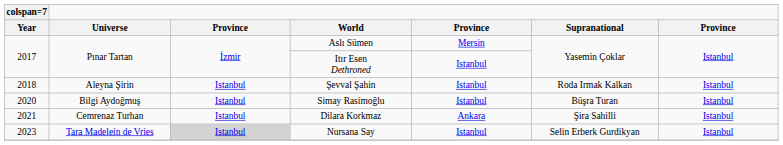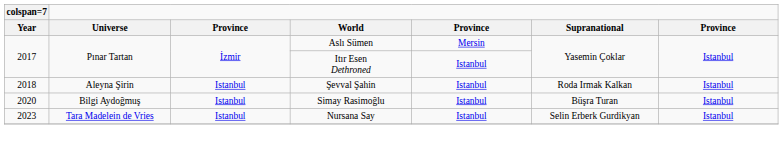- row: (351, 116)
(230, 132) lightgrey background -> (230, 116) no background
